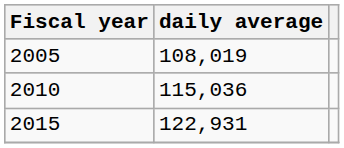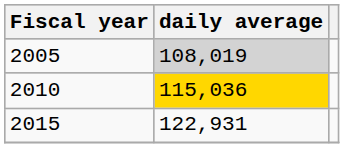(203, 56) no background -> (203, 56) lightgrey background
(203, 91) no background -> (203, 91) gold background
